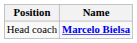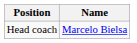(96, 30) bold -> (95, 30) normal
